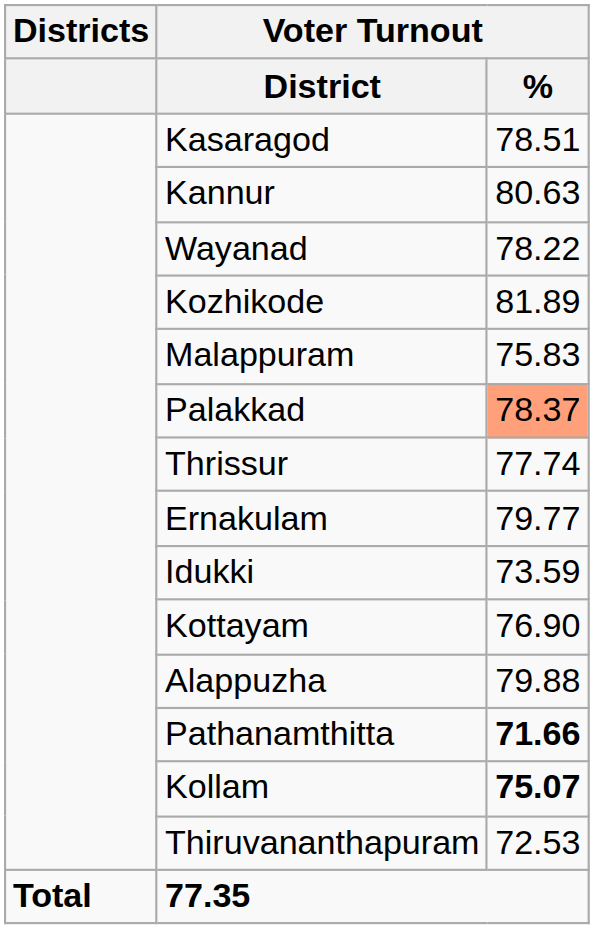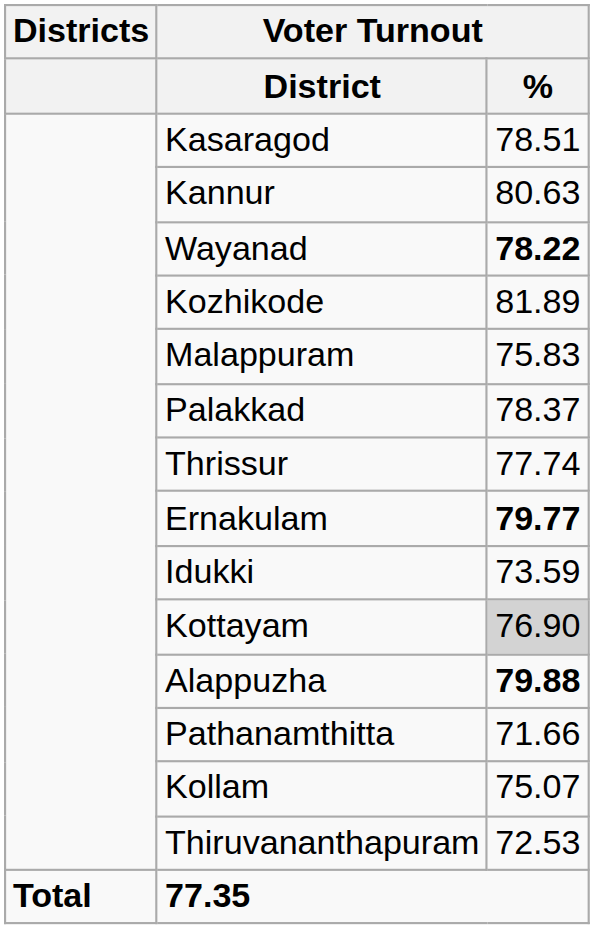(538, 247) normal -> (538, 247) bold
(538, 409) lightsalmon background -> (538, 409) no background
(538, 517) normal -> (538, 517) bold
(538, 626) no background -> (538, 626) lightgrey background
(538, 680) normal -> (538, 680) bold
(538, 734) bold -> (538, 734) normal
(538, 788) bold -> (538, 788) normal
